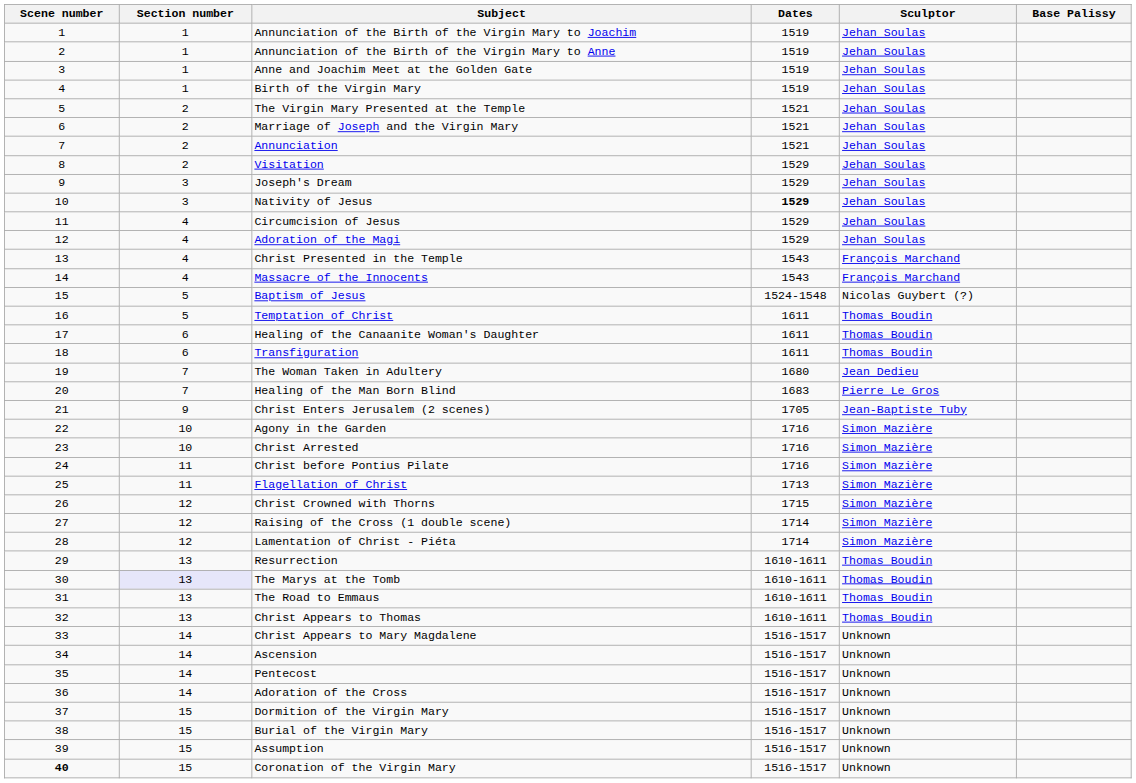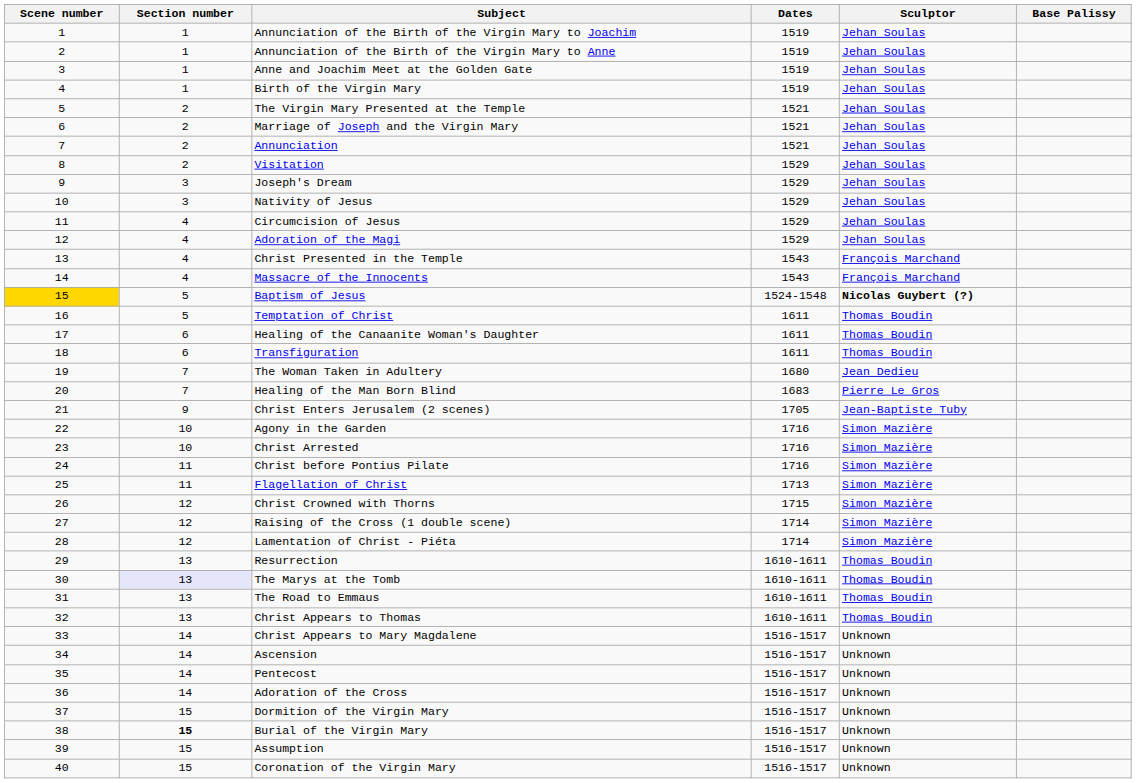(795, 202) bold -> (795, 202) normal
(62, 297) no background -> (62, 297) gold background
(908, 297) normal -> (908, 297) bold
(185, 730) normal -> (185, 730) bold
(62, 768) bold -> (62, 768) normal
